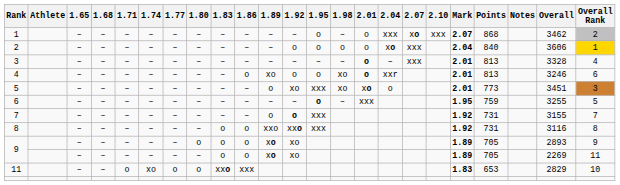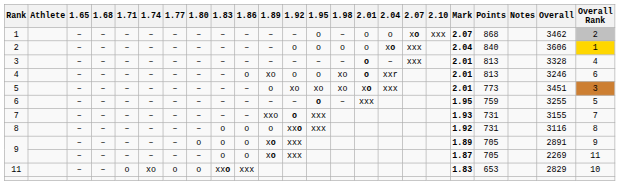(390, 34) xxx -> (390, 34) o
(319, 88) xxx -> (319, 88) xo
(390, 88) o -> (390, 88) xxx
(271, 116) o -> (271, 116) xxo
(462, 116) 1.92 -> (462, 116) 1.93
(271, 129) xxo -> (271, 129) o
(295, 143) xo -> (295, 143) xxx
(556, 143) 2893 -> (556, 143) 2891
(295, 156) xo -> (295, 156) xxx
(462, 156) 1.89 -> (462, 156) 1.87
